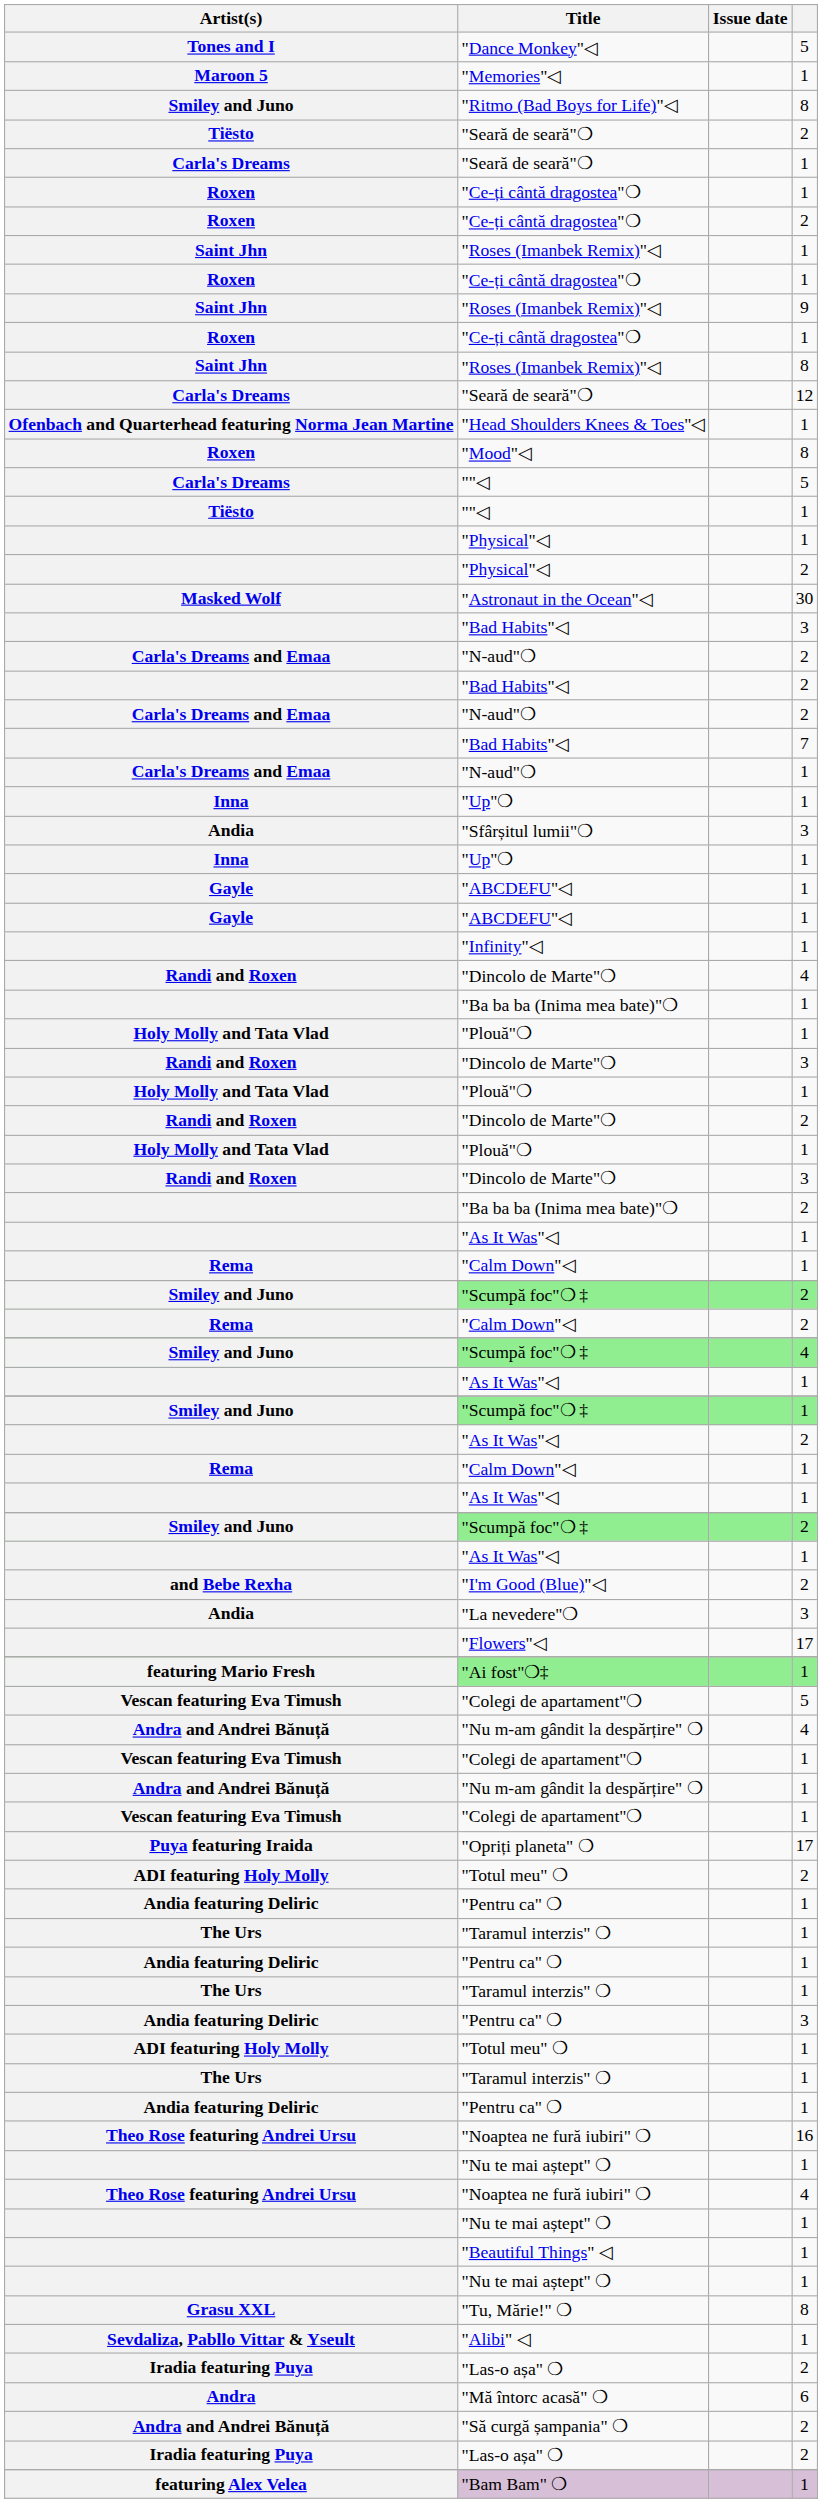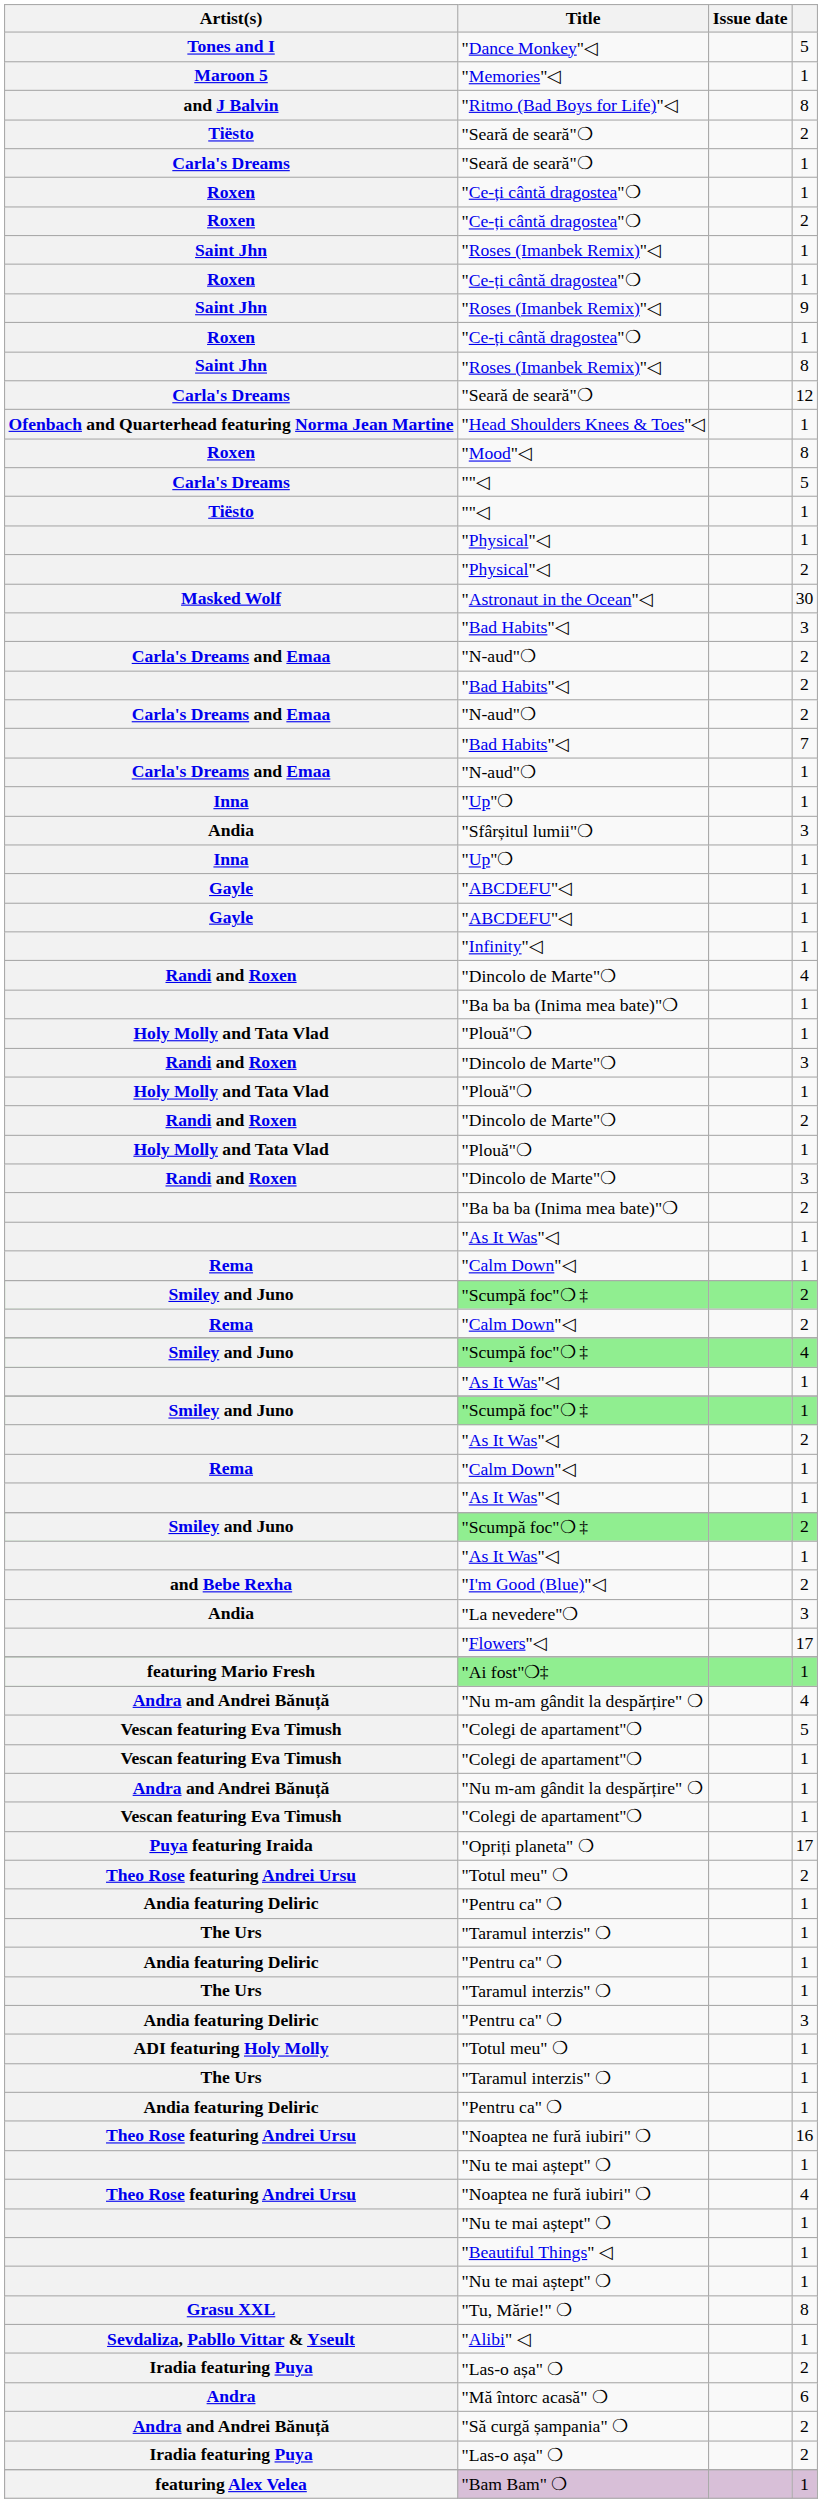(231, 104) Smiley and Juno -> (231, 104) and J Balvin
rows swapped: (552, 1701) <-> (582, 1730)
(231, 1874) ADI featuring Holy Molly -> (231, 1874) Theo Rose featuring Andrei Ursu
